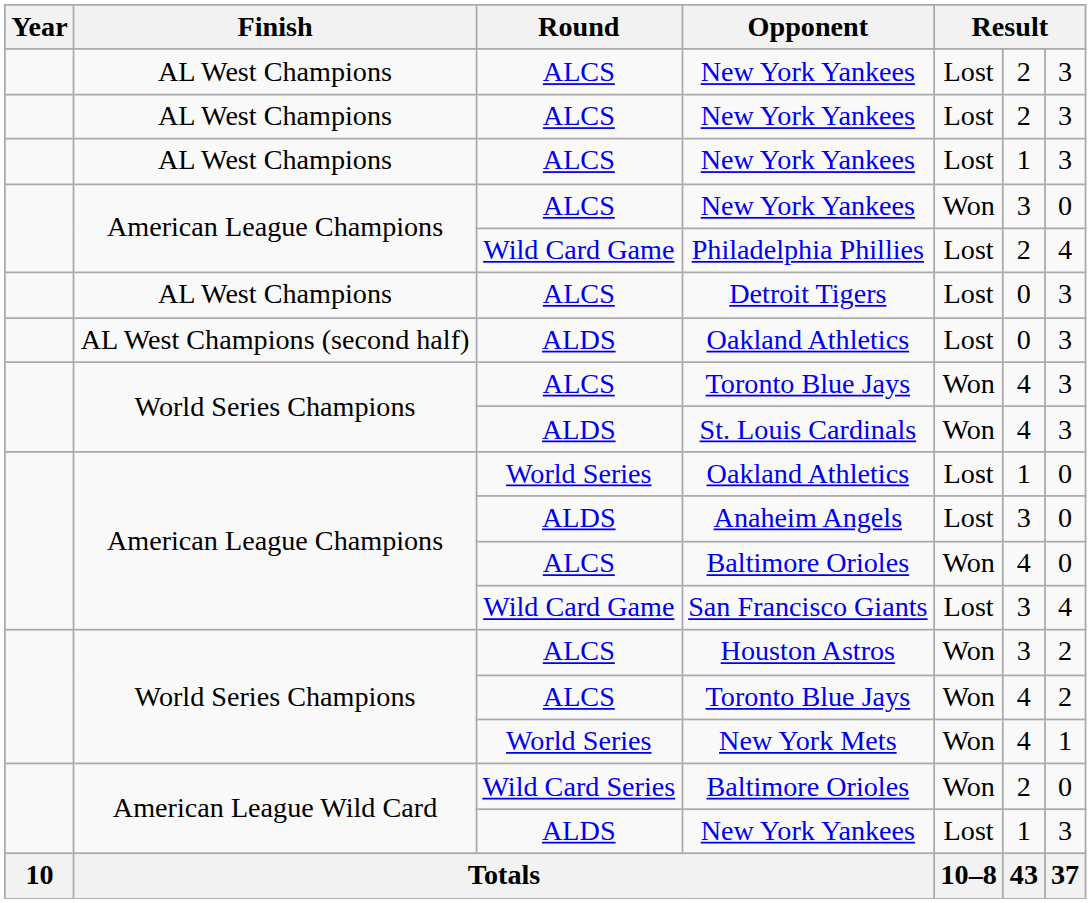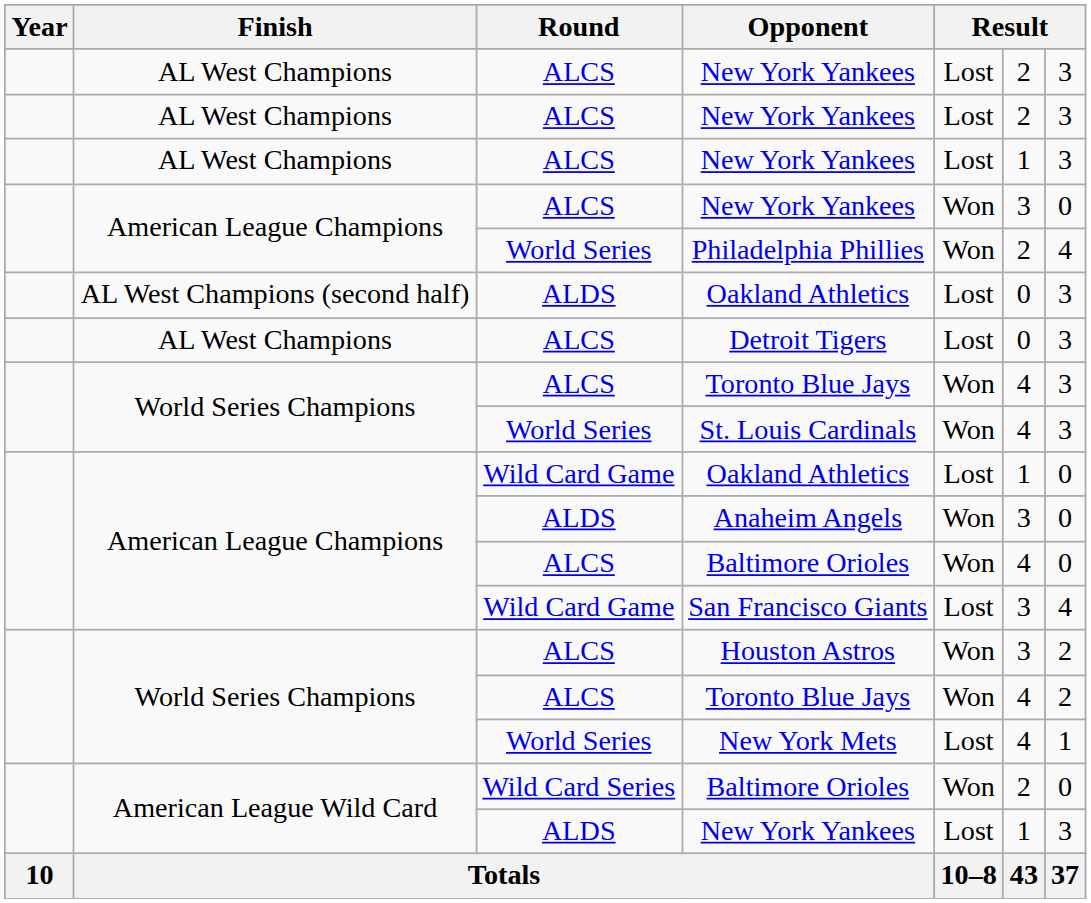(579, 250) Wild Card Game -> (579, 250) World Series
(969, 250) Lost -> (969, 250) Won
rows swapped: (275, 339) <-> (275, 294)
(579, 428) ALDS -> (579, 428) World Series
(579, 473) World Series -> (579, 473) Wild Card Game
(969, 518) Lost -> (969, 518) Won
(969, 741) Won -> (969, 741) Lost
